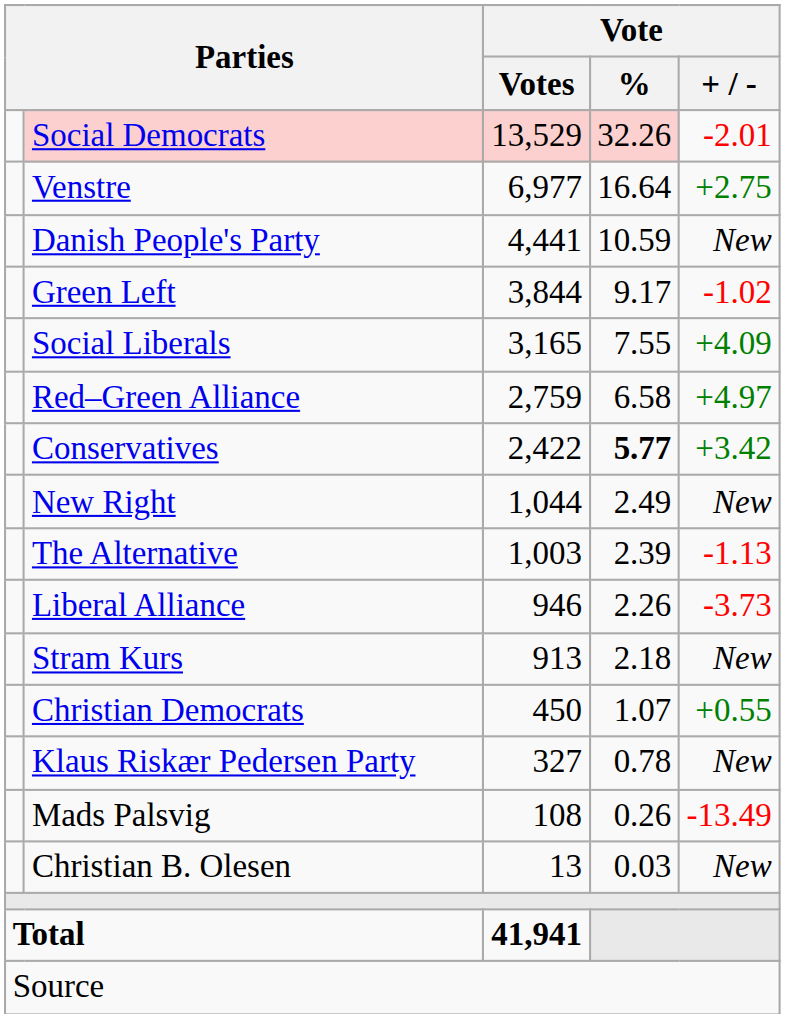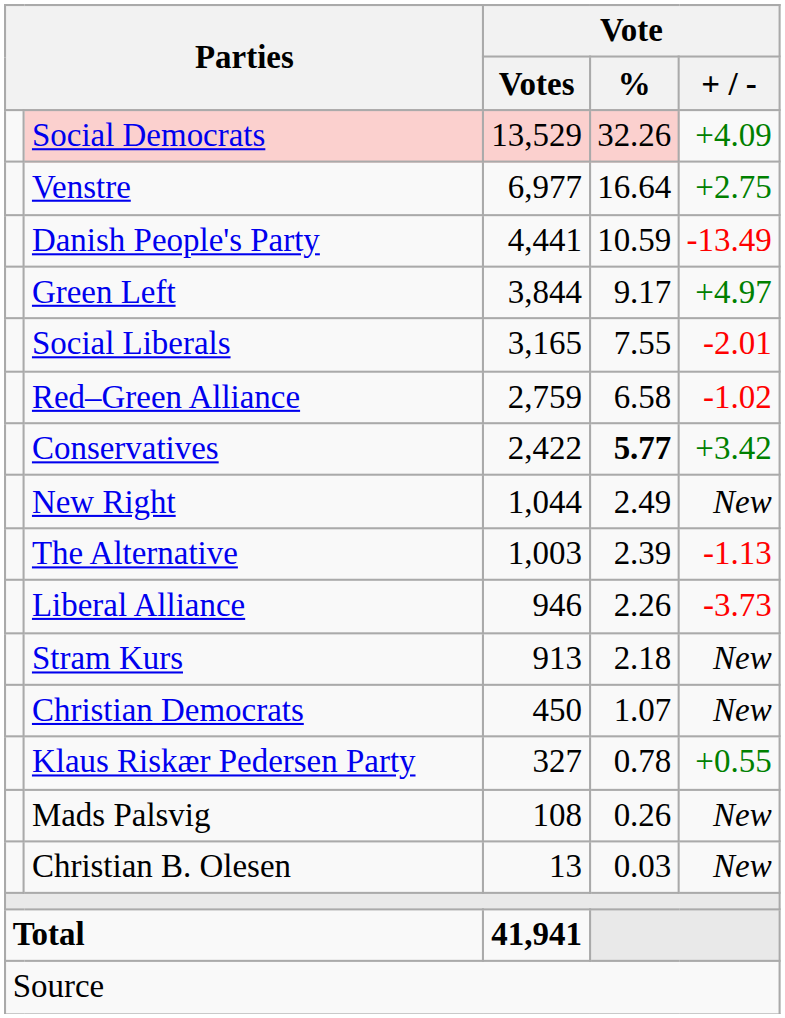(737, 135) -2.01 -> (733, 135) +4.09
(742, 239) New -> (729, 239) -13.49
(737, 291) -1.02 -> (733, 291) +4.97
(733, 344) +4.09 -> (737, 344) -2.01
(733, 396) +4.97 -> (737, 396) -1.02
(733, 710) +0.55 -> (742, 710) New
(742, 762) New -> (733, 762) +0.55
(729, 814) -13.49 -> (742, 814) New
